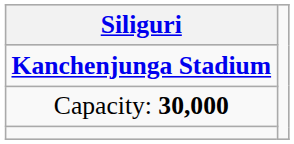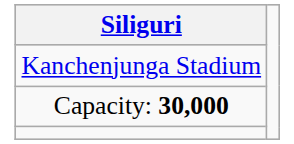(141, 65) bold -> (141, 65) normal
